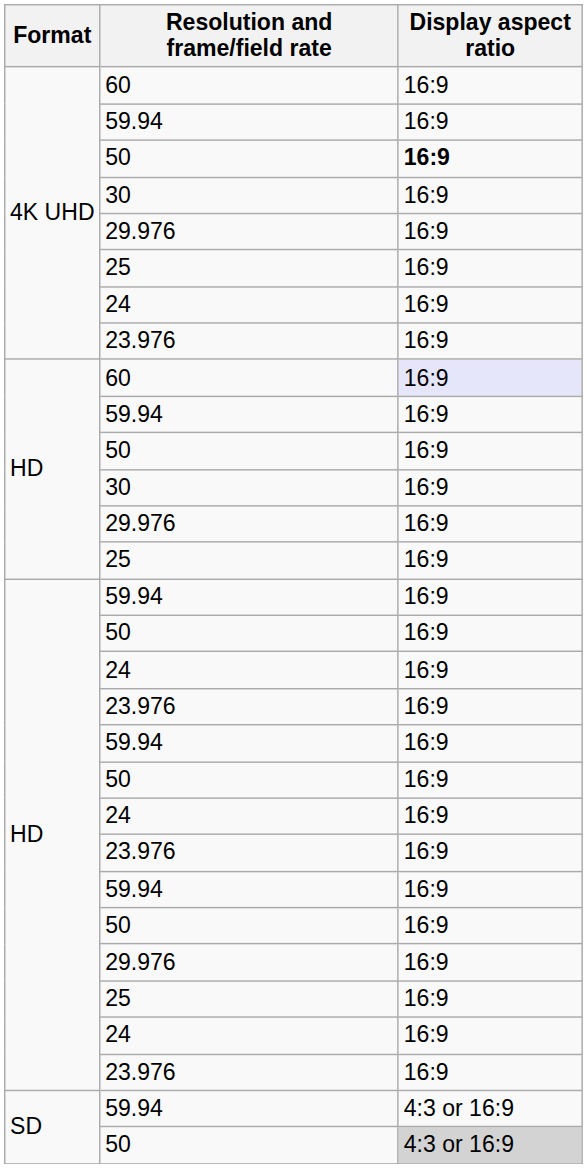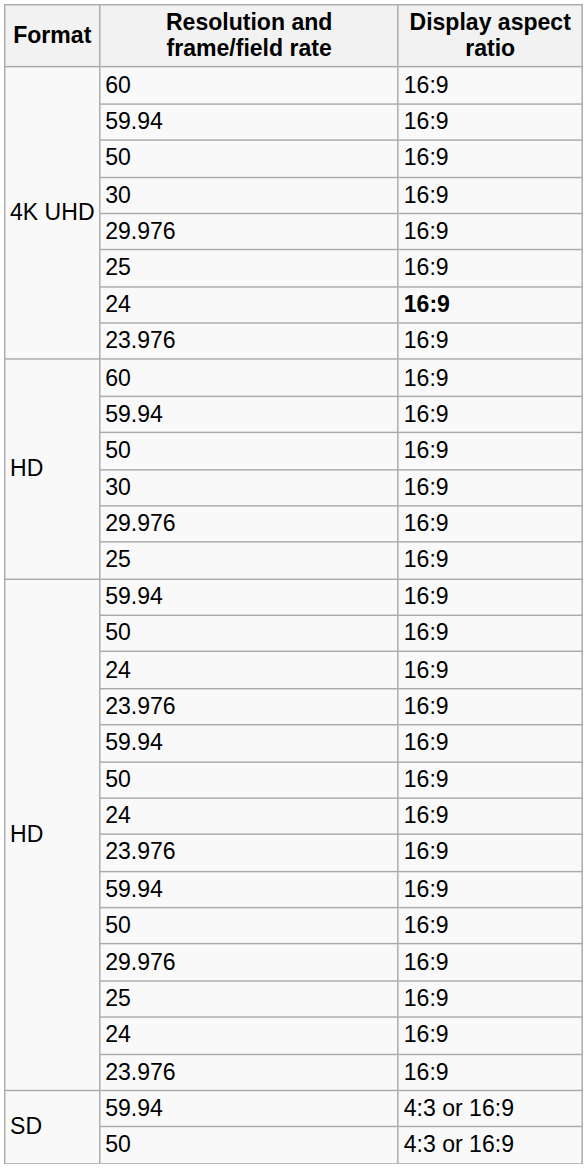(427, 158) bold -> (426, 158) normal
(426, 304) normal -> (427, 304) bold
(426, 377) lavender background -> (426, 377) no background
(459, 1144) lightgrey background -> (459, 1144) no background
